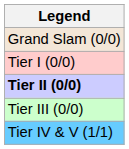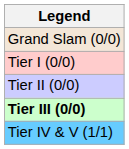(45, 86) bold -> (44, 86) normal
(46, 109) normal -> (47, 109) bold
